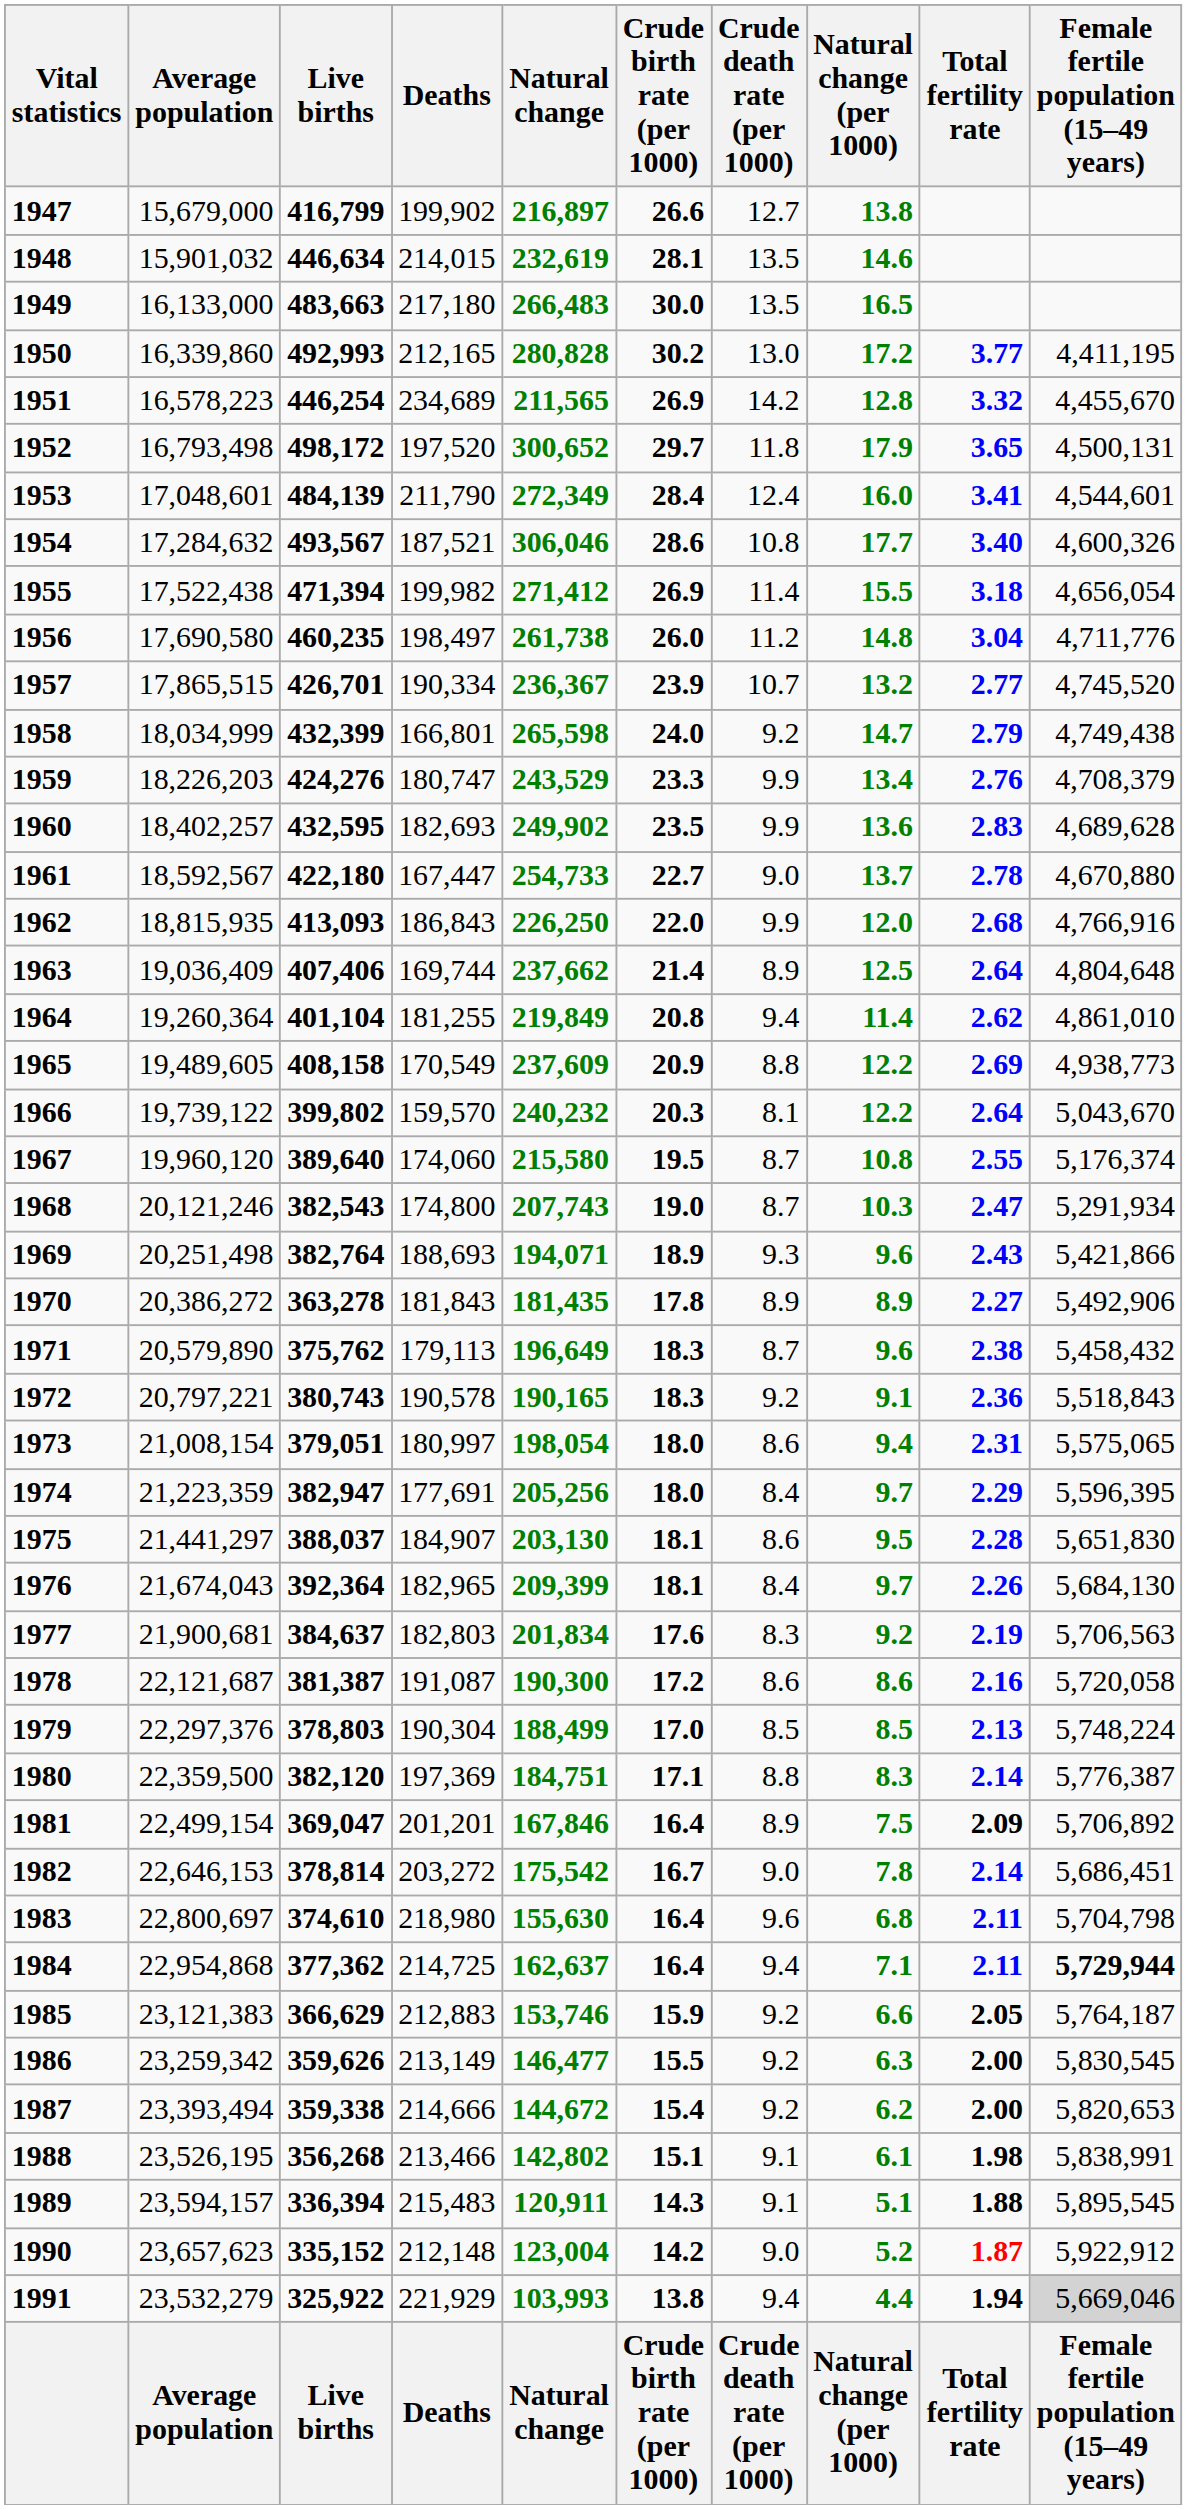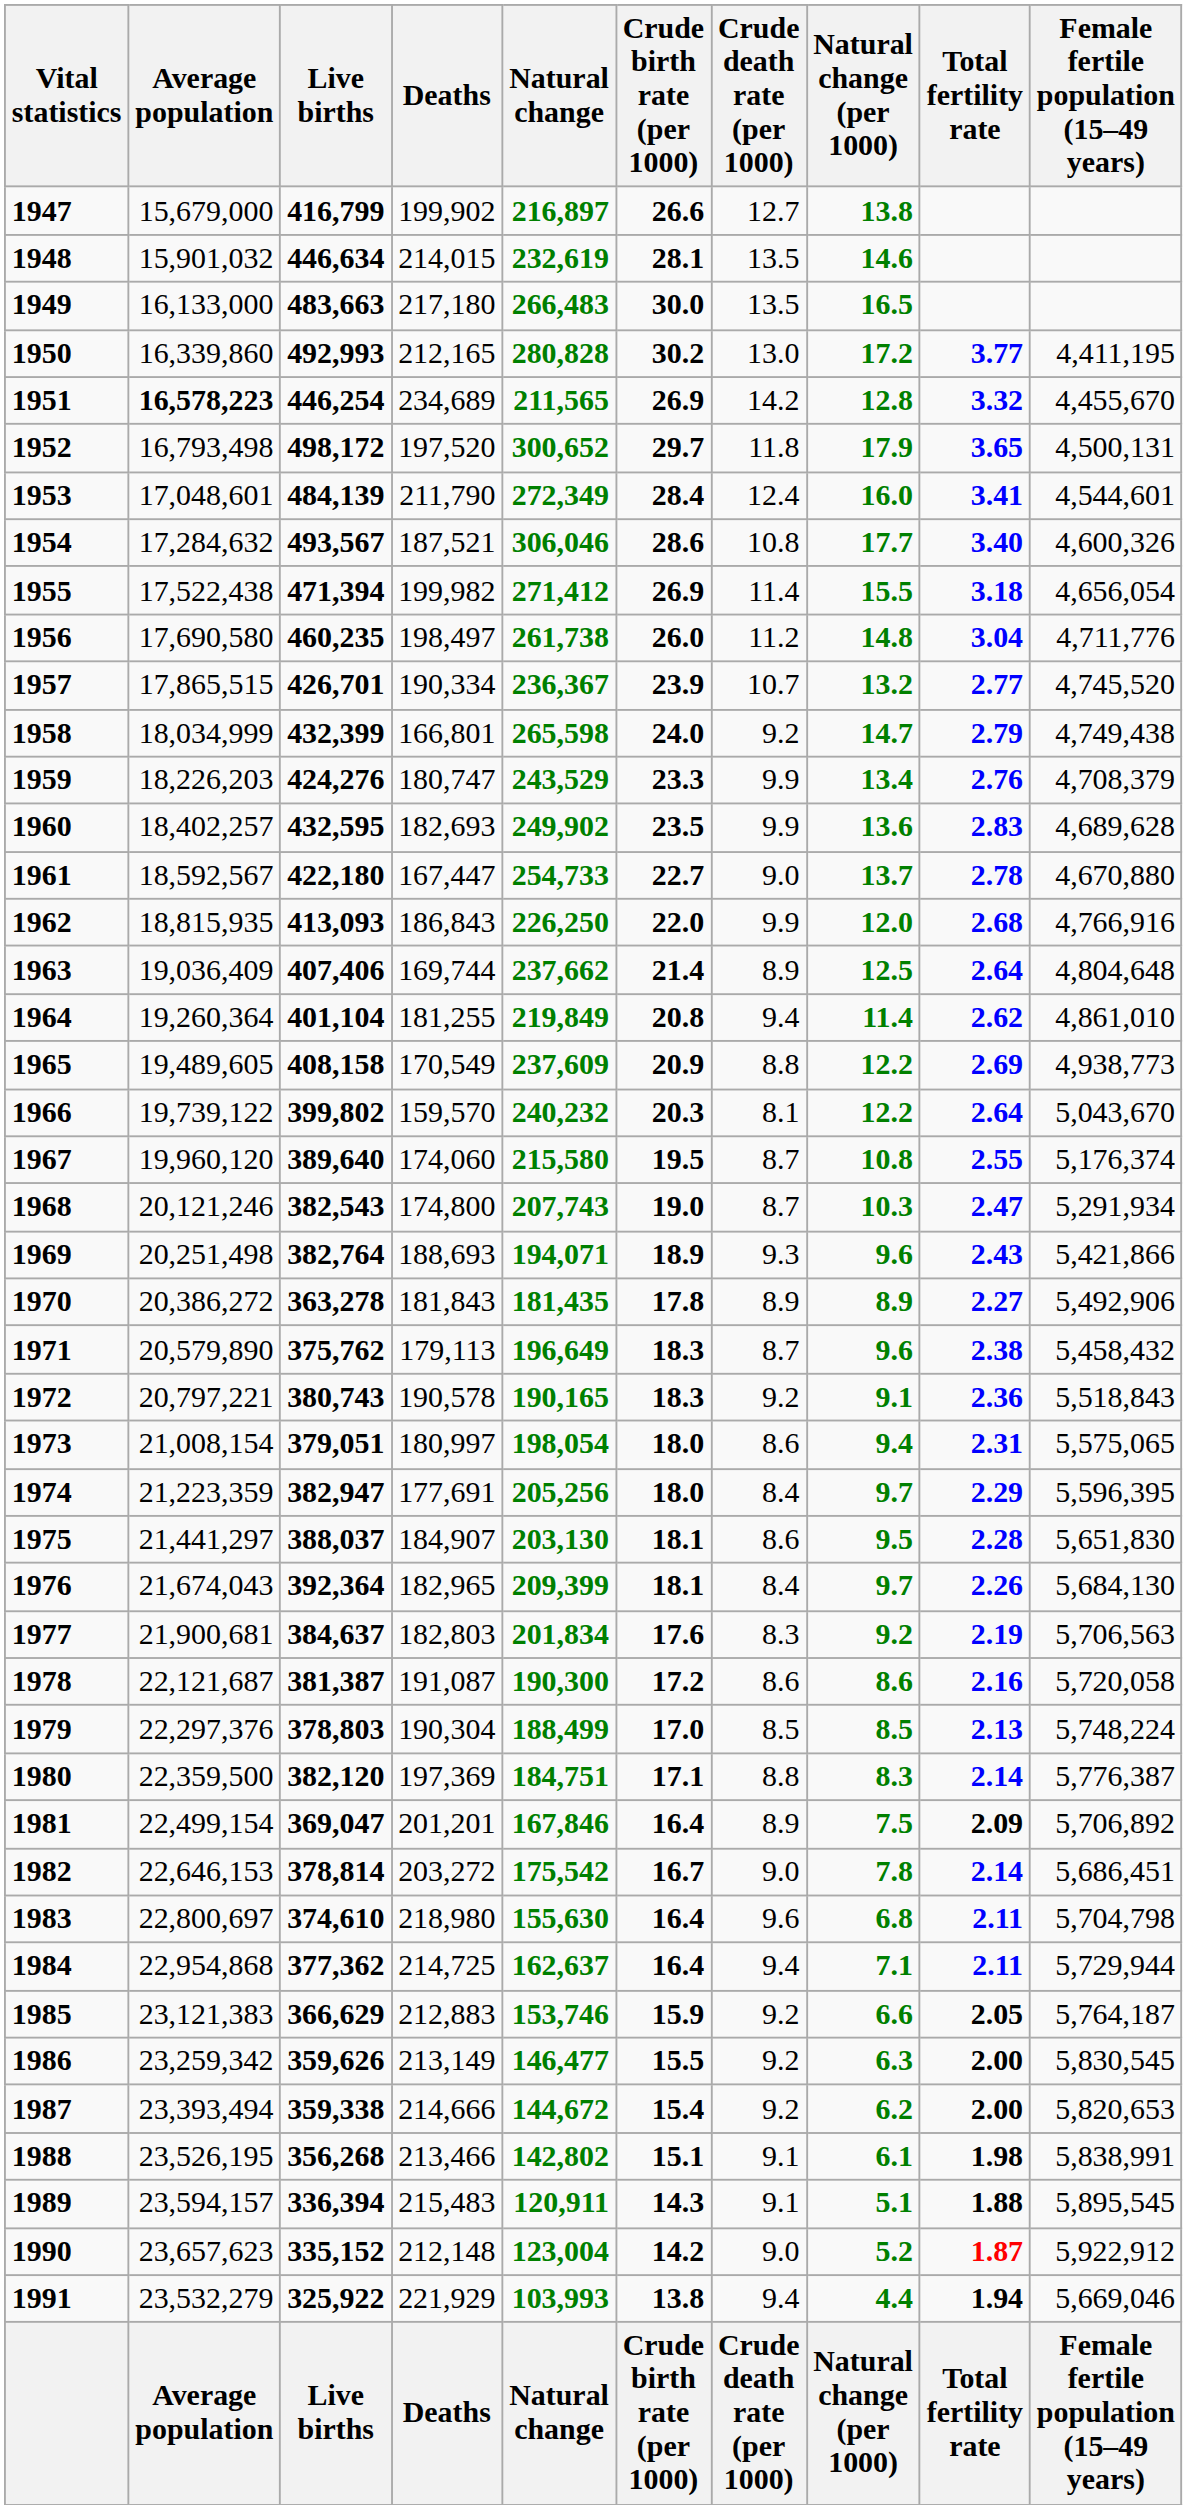(206, 400) normal -> (206, 400) bold
(1115, 1966) bold -> (1115, 1966) normal
(1115, 2298) lightgrey background -> (1115, 2298) no background
